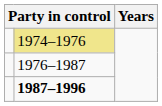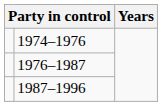(51, 40) khaki background -> (51, 40) no background
(51, 88) bold -> (51, 88) normal
